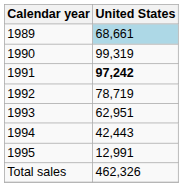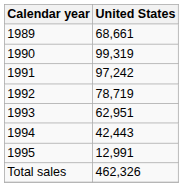(115, 34) lightblue background -> (115, 34) no background
(115, 73) bold -> (115, 73) normal
